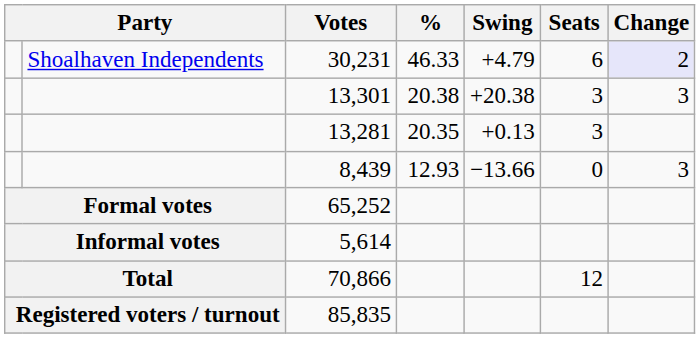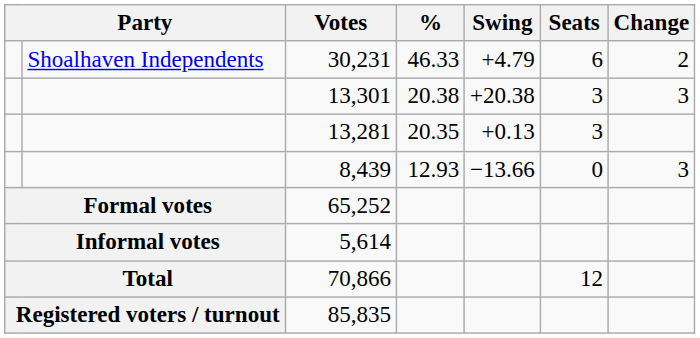(683, 59) lavender background -> (683, 59) no background
